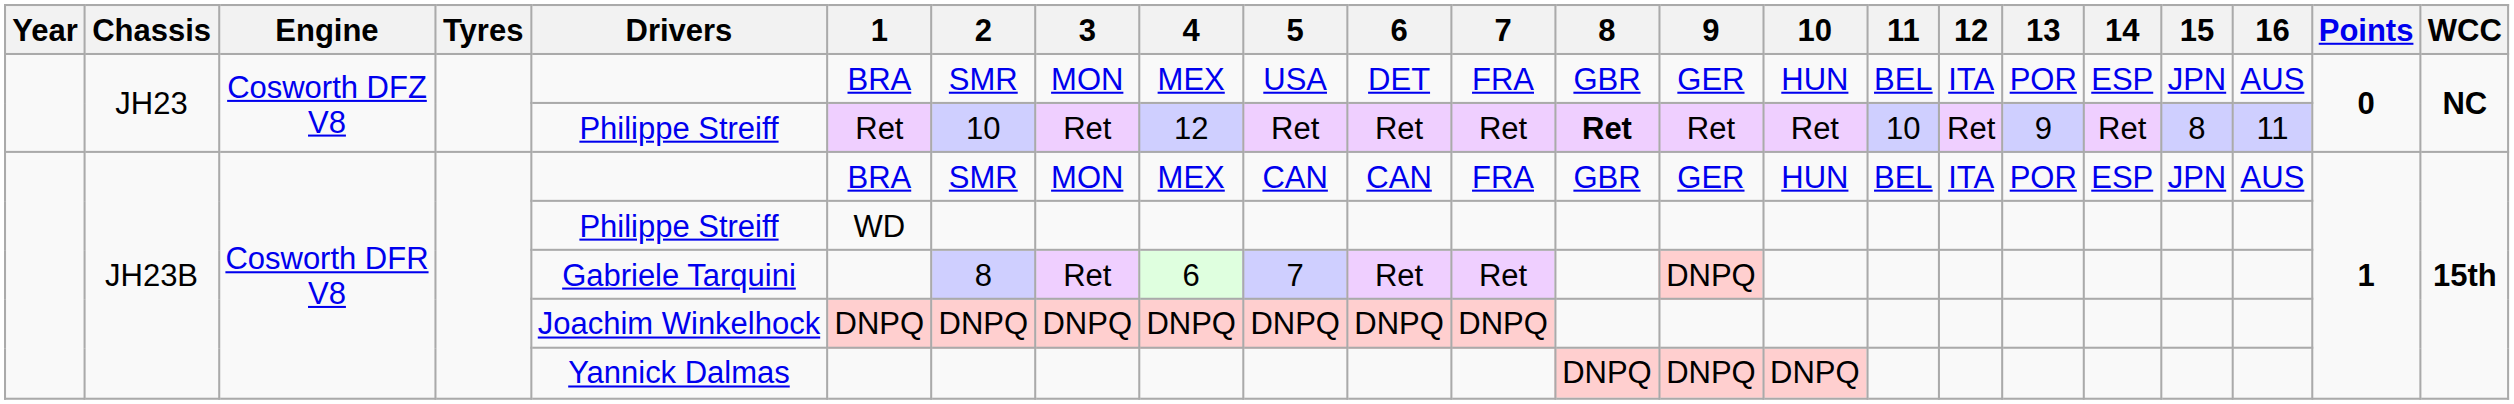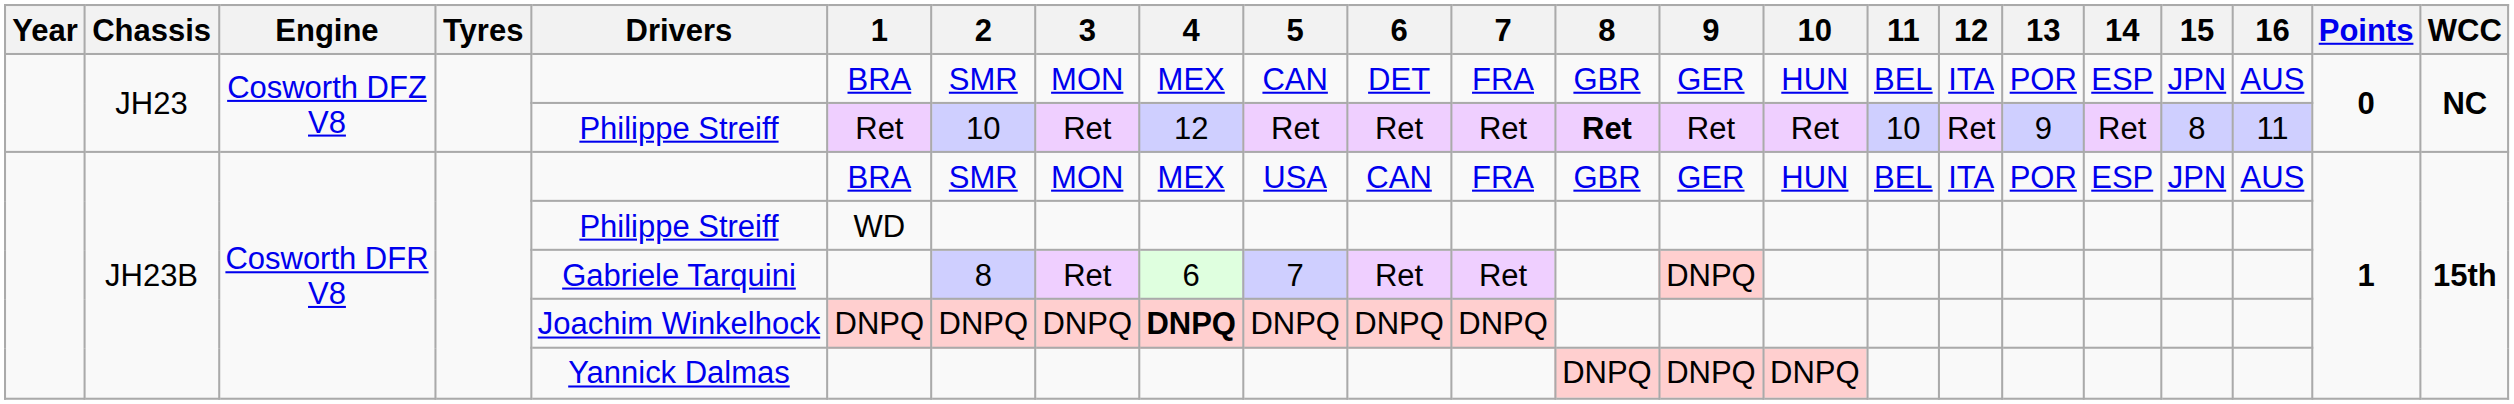(1295, 79) USA -> (1295, 79) CAN
(1295, 177) CAN -> (1295, 177) USA
(1191, 324) normal -> (1191, 324) bold
